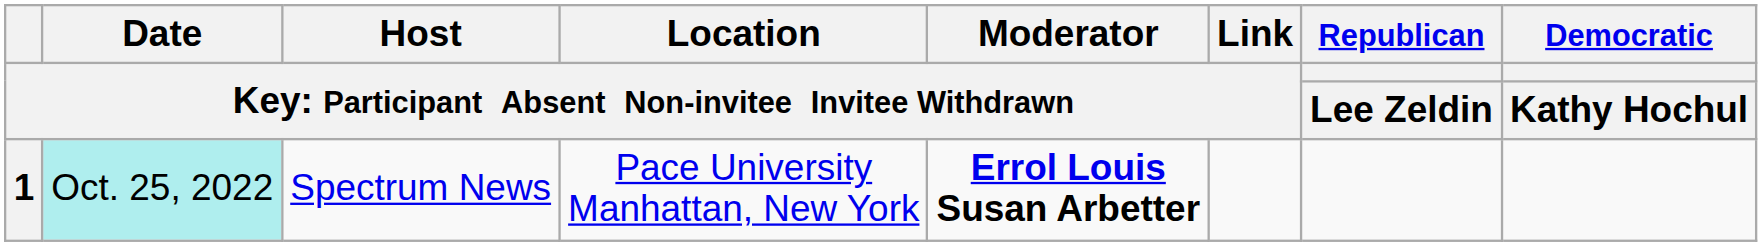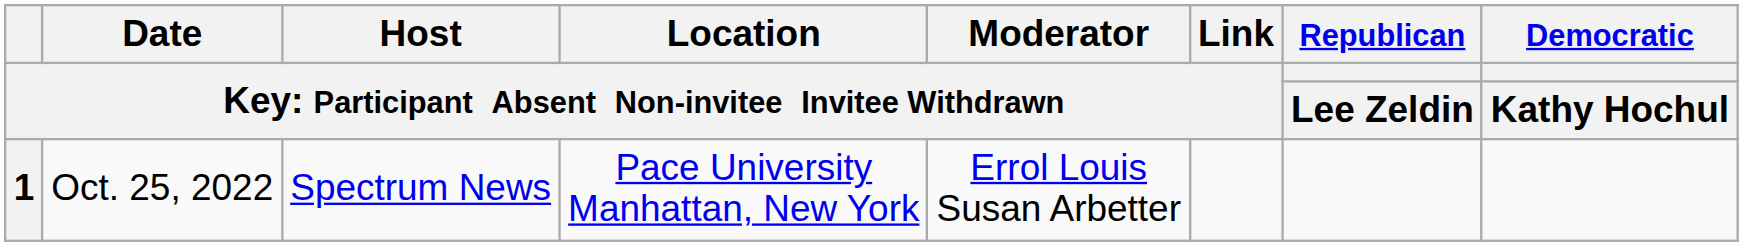(162, 188) paleturquoise background -> (162, 188) no background
(1068, 188) bold -> (1059, 188) normal
